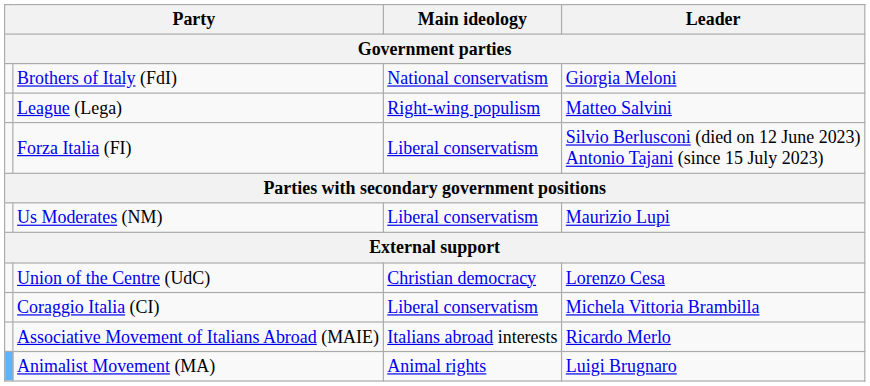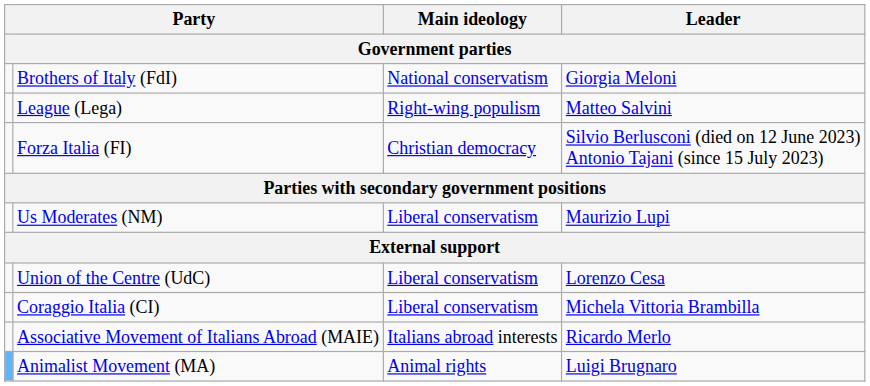(463, 148) Liberal conservatism -> (462, 148) Christian democracy
(462, 277) Christian democracy -> (463, 277) Liberal conservatism
